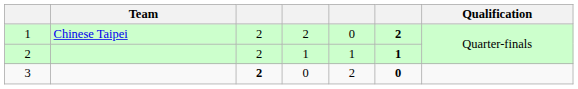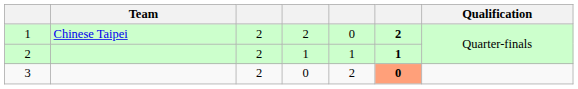(259, 73) bold -> (259, 73) normal
(398, 73) no background -> (398, 73) lightsalmon background
